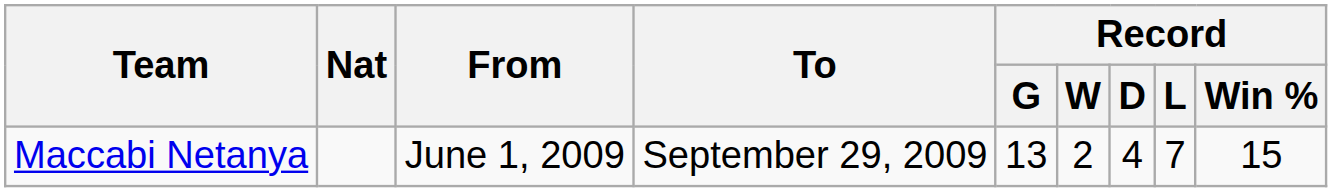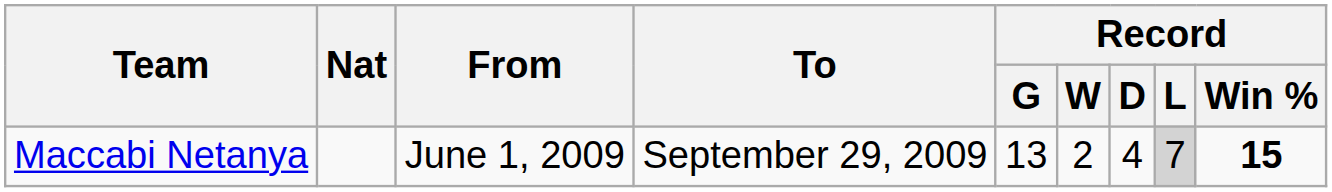(1175, 155) no background -> (1175, 155) lightgrey background
(1261, 155) normal -> (1261, 155) bold
